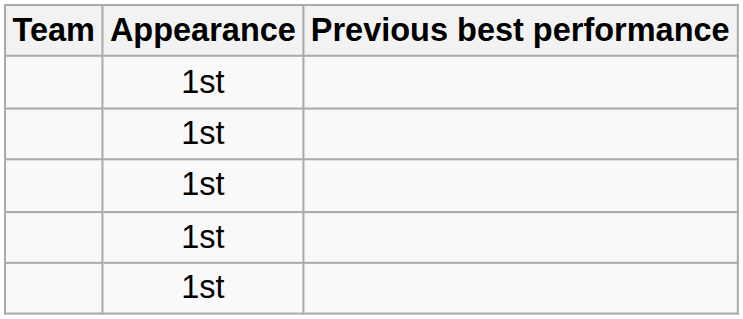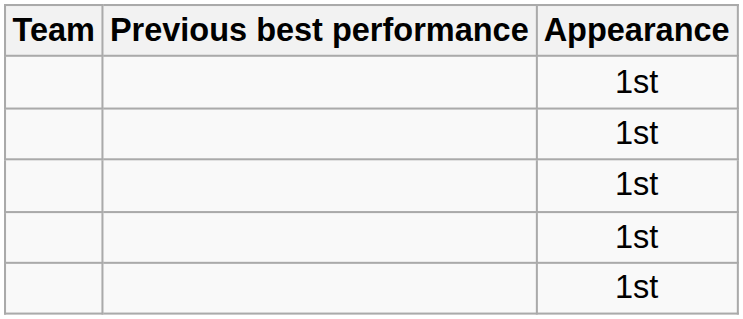columns swapped: (203, 30) <-> (520, 30)
